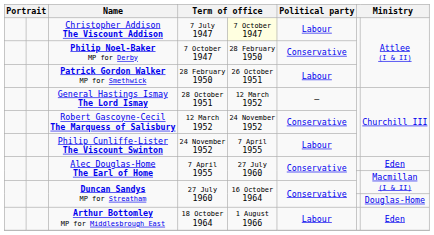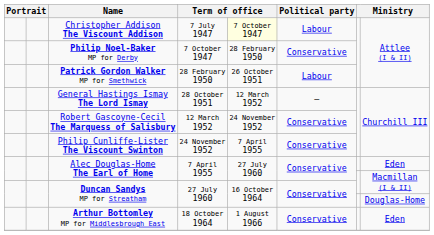(317, 145) Labour -> (317, 145) Conservative
(317, 219) Labour -> (317, 219) Conservative
